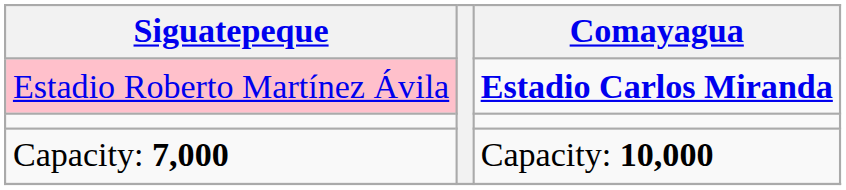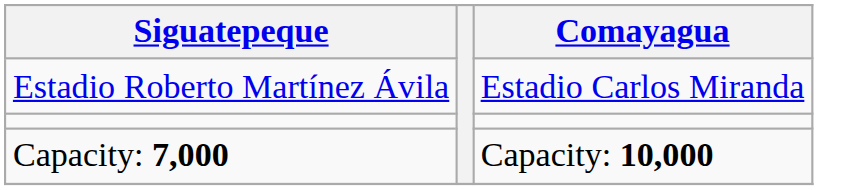(231, 85) pink background -> (231, 85) no background
(657, 85) bold -> (643, 85) normal
